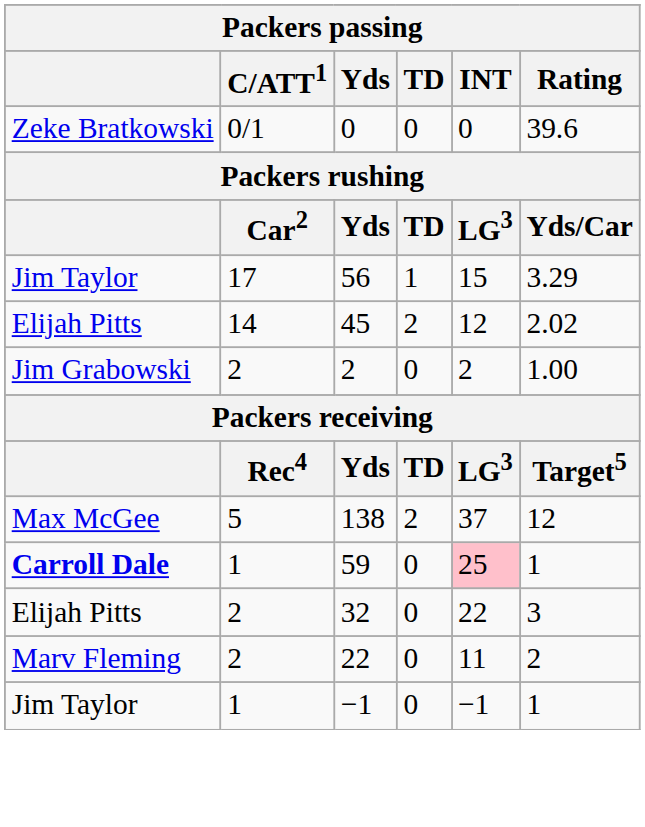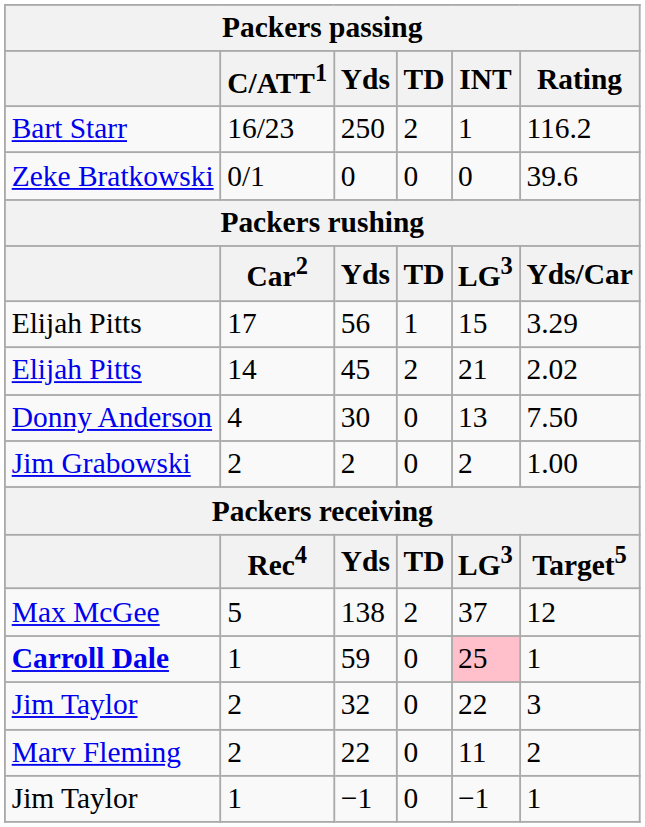+ row: (363, 129)
(75, 277) Jim Taylor -> (77, 323) Elijah Pitts
(473, 323) 12 -> (473, 370) 21
+ row: (356, 417)
(77, 612) Elijah Pitts -> (75, 705) Jim Taylor
